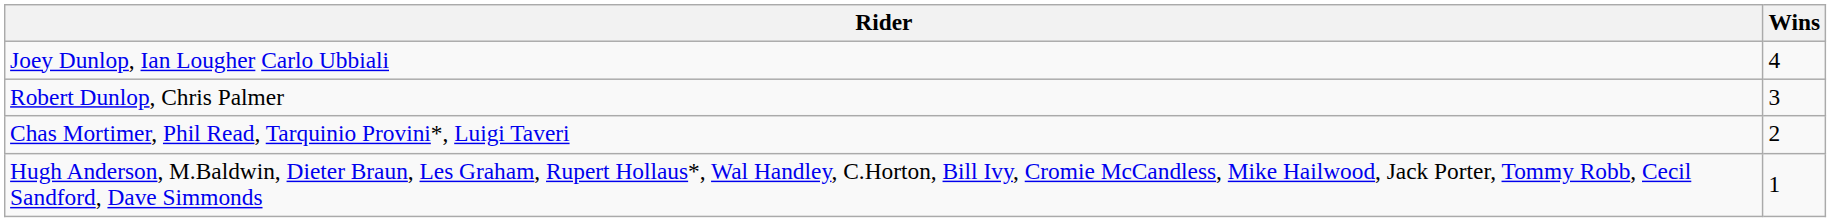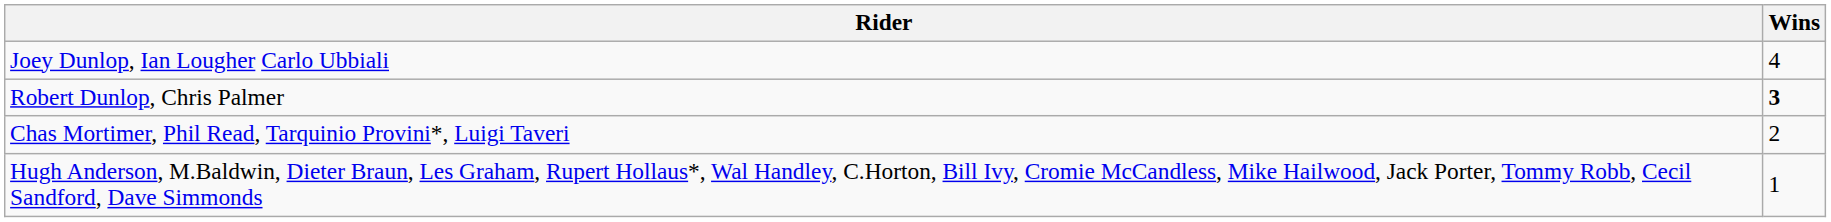(1774, 97) normal -> (1774, 97) bold
